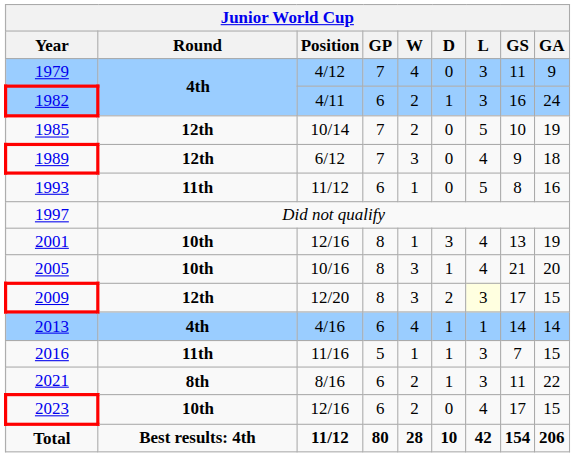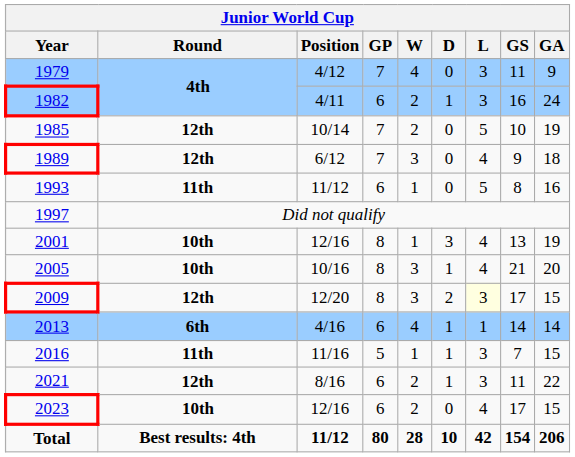(198, 326) 4th -> (198, 326) 6th
(198, 380) 8th -> (198, 380) 12th
